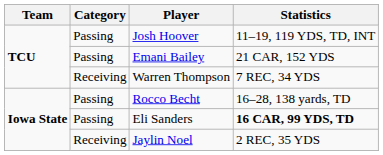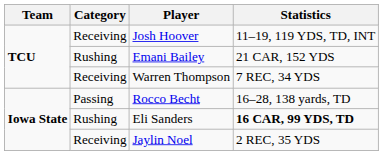(93, 35) Passing -> (100, 35) Receiving
(93, 56) Passing -> (95, 56) Rushing
(93, 119) Passing -> (95, 119) Rushing
